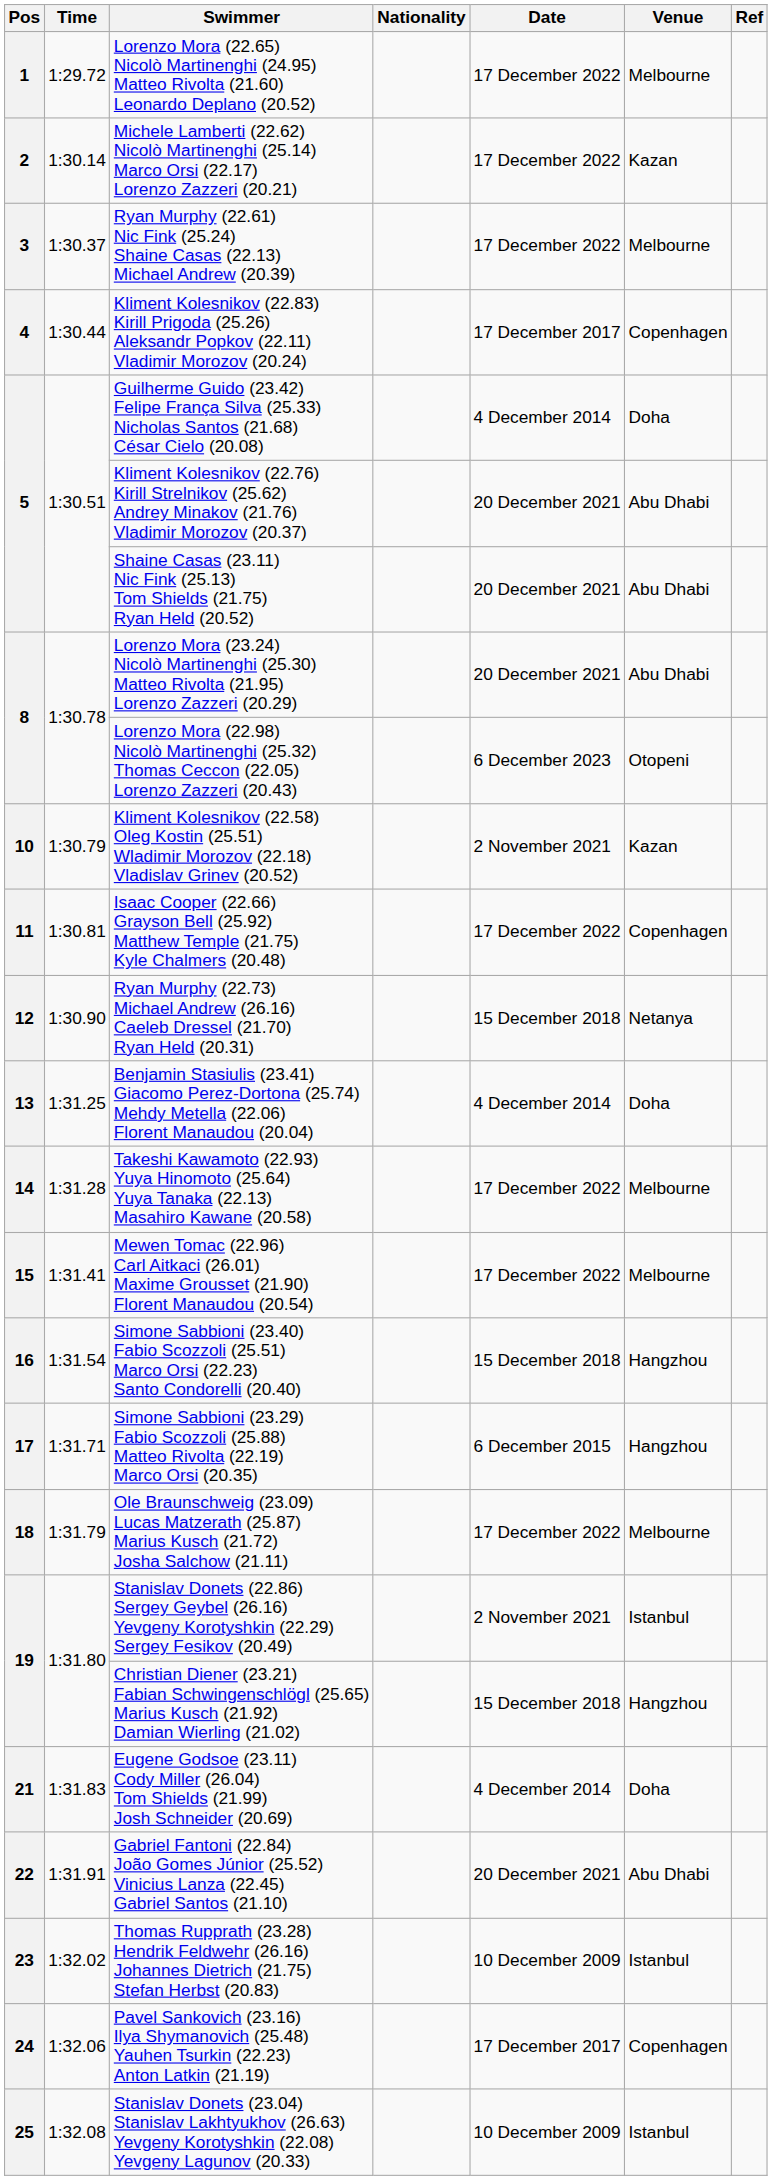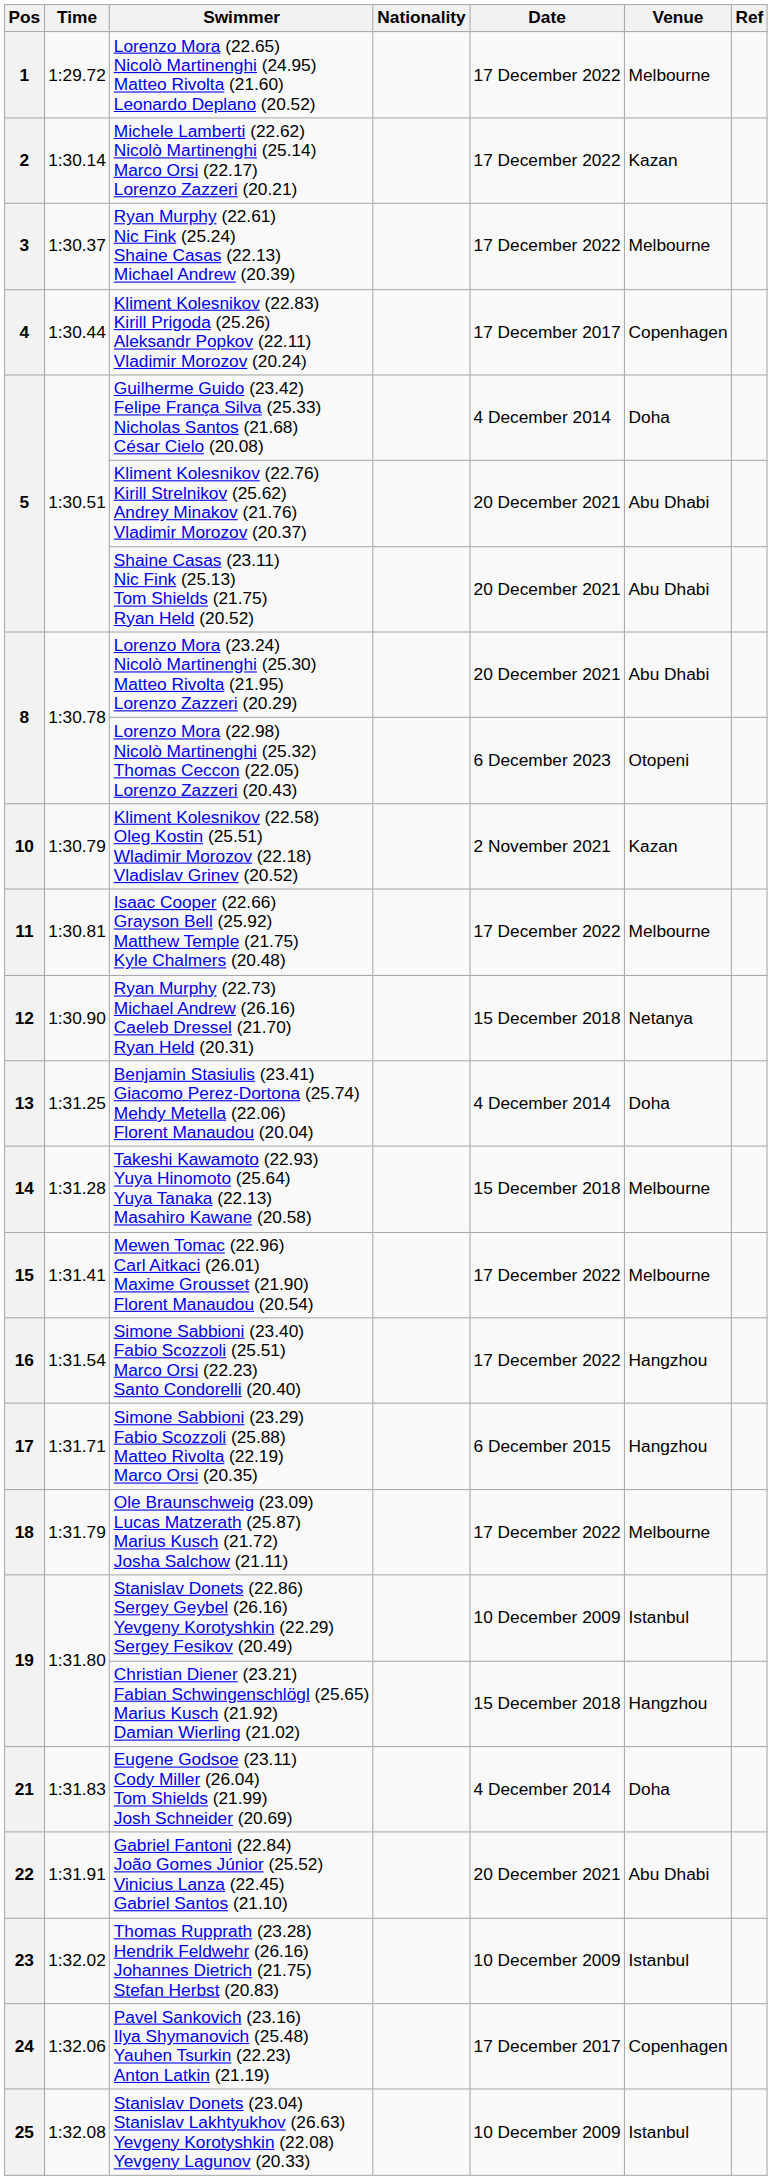(678, 932) Copenhagen -> (669, 932) Melbourne
(547, 1189) 17 December 2022 -> (547, 1189) 15 December 2018
(547, 1360) 15 December 2018 -> (547, 1360) 17 December 2022
(542, 1617) 2 November 2021 -> (547, 1617) 10 December 2009
